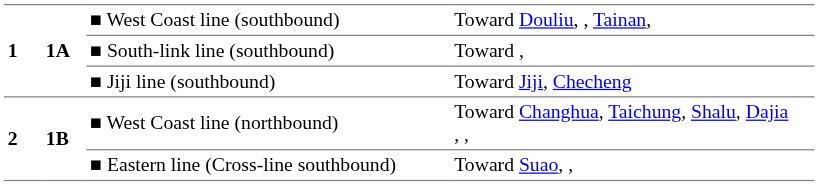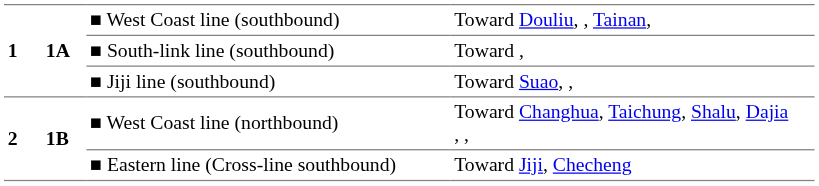(543, 81) Toward Jiji, Checheng -> (514, 81) Toward Suao, ,
(514, 165) Toward Suao, , -> (543, 165) Toward Jiji, Checheng
